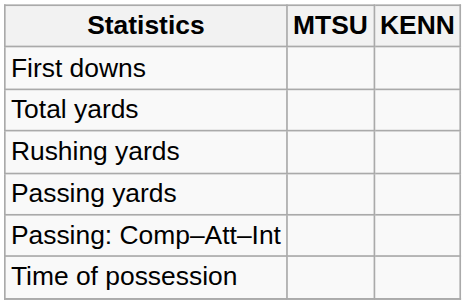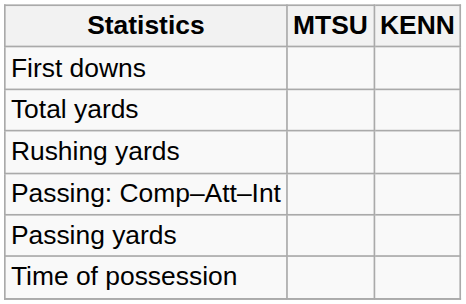rows swapped: (94, 193) <-> (146, 235)
